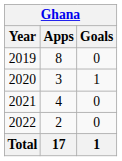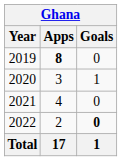(59, 58) normal -> (59, 58) bold
(97, 123) normal -> (97, 123) bold
